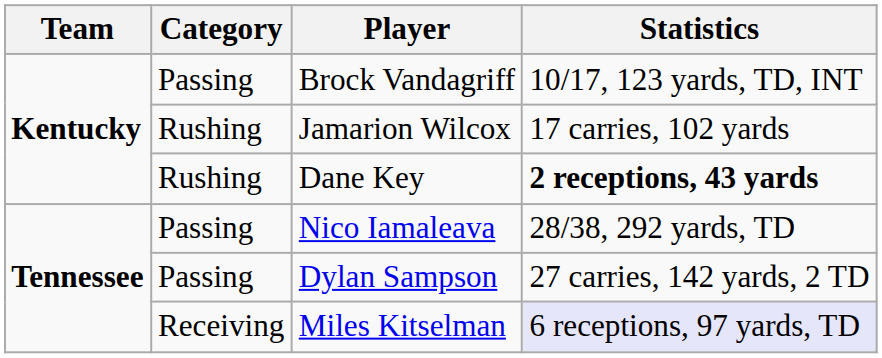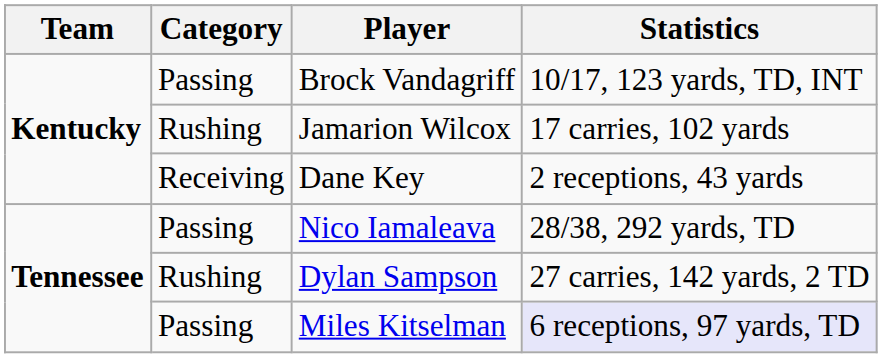(210, 177) Rushing -> (221, 177) Receiving
(674, 177) bold -> (666, 177) normal
(206, 276) Passing -> (210, 276) Rushing
(221, 326) Receiving -> (206, 326) Passing
